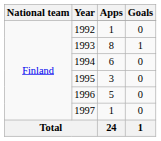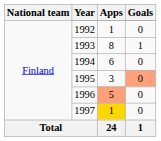(140, 78) no background -> (140, 78) lightsalmon background
(111, 95) no background -> (111, 95) lightsalmon background
(111, 111) no background -> (111, 111) gold background
